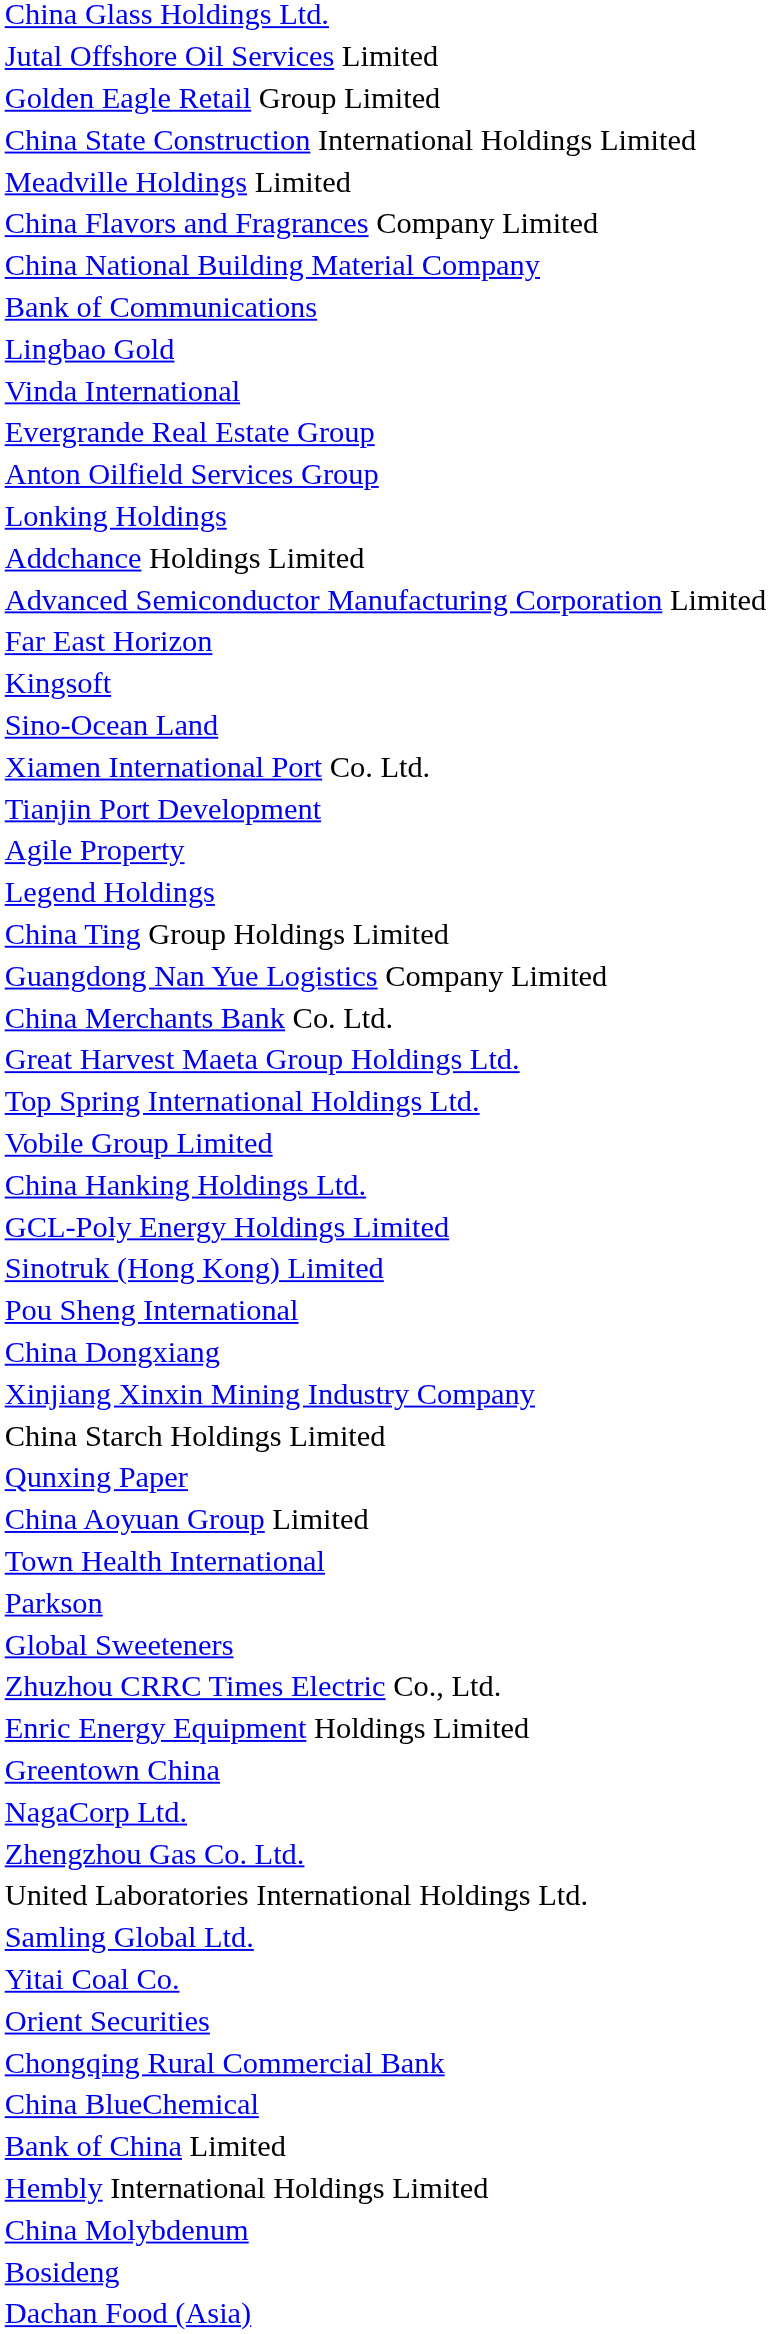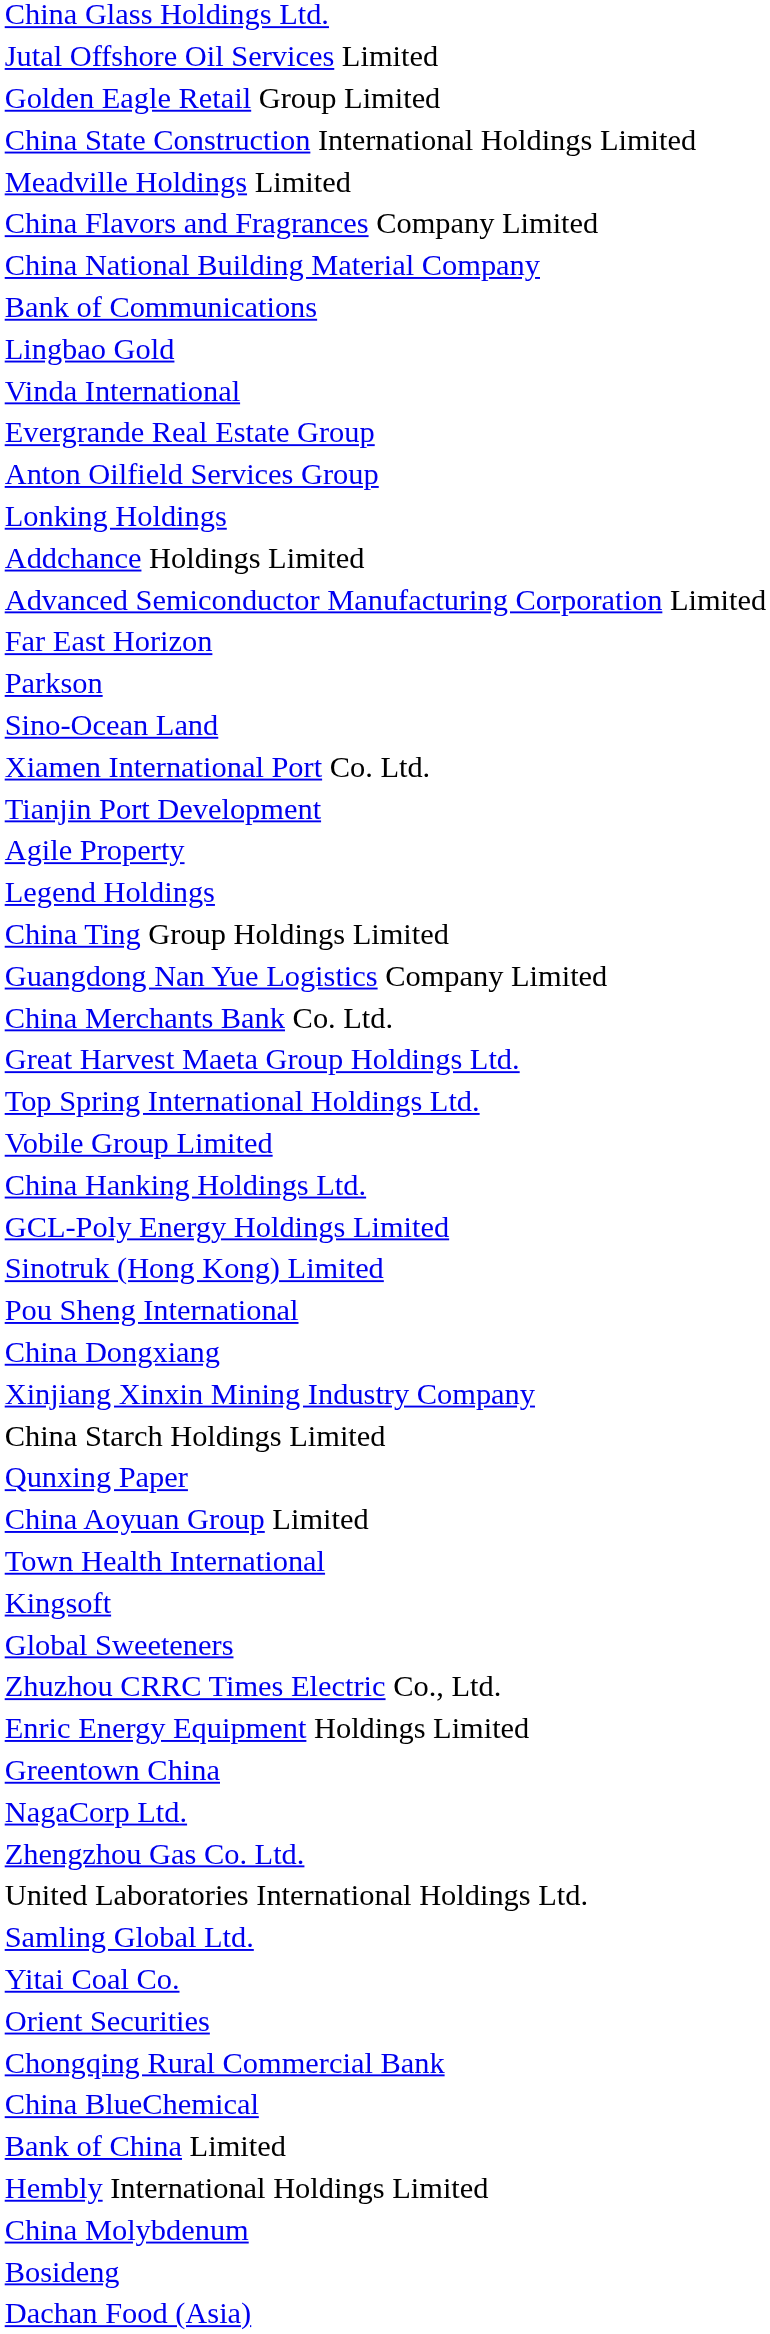(58, 683) Kingsoft -> (54, 683) Parkson
(54, 1602) Parkson -> (58, 1602) Kingsoft
